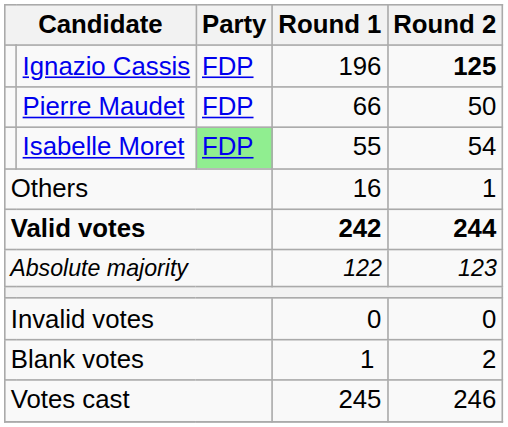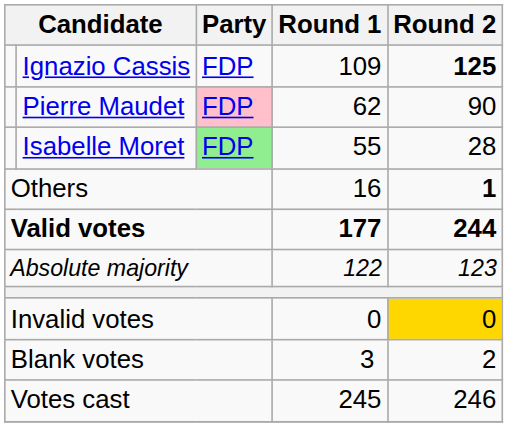(360, 65) 196 -> (360, 65) 109
(228, 106) no background -> (228, 106) pink background
(367, 106) 66 -> (367, 106) 62
(482, 106) 50 -> (482, 106) 90
(482, 147) 54 -> (482, 147) 28
(489, 188) normal -> (489, 188) bold
(360, 229) 242 -> (360, 229) 177
(489, 318) no background -> (489, 318) gold background
(371, 359) 1 -> (371, 359) 3
